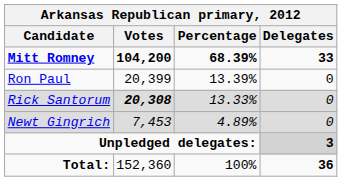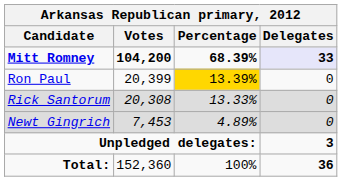(326, 58) no background -> (326, 58) lavender background
(233, 79) no background -> (233, 79) gold background
(148, 101) bold -> (148, 101) normal
(330, 144) lightgrey background -> (330, 144) no background
